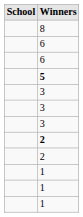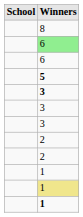(42, 44) no background -> (42, 44) lightgreen background
(42, 92) normal -> (42, 92) bold
(42, 140) bold -> (42, 140) normal
(42, 188) no background -> (42, 188) khaki background
(42, 204) normal -> (42, 204) bold
